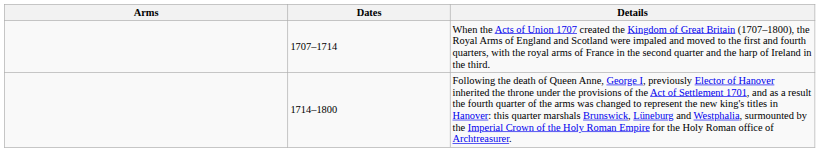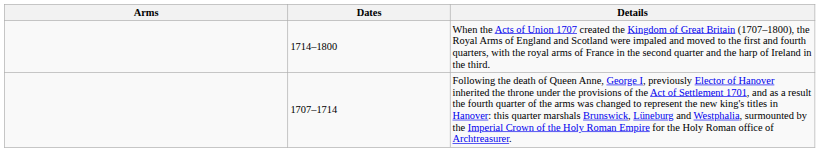(314, 46) 1707–1714 -> (314, 46) 1714–1800
(314, 110) 1714–1800 -> (314, 110) 1707–1714
